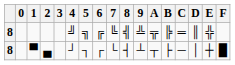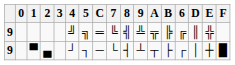columns swapped: (100, 13) <-> (182, 13)
(10, 32) 8 -> (10, 32) 9
(10, 50) 8 -> (10, 50) 9
